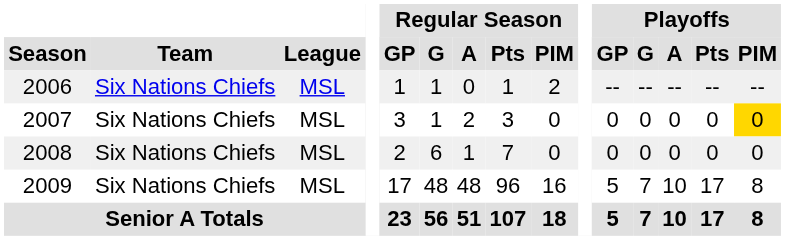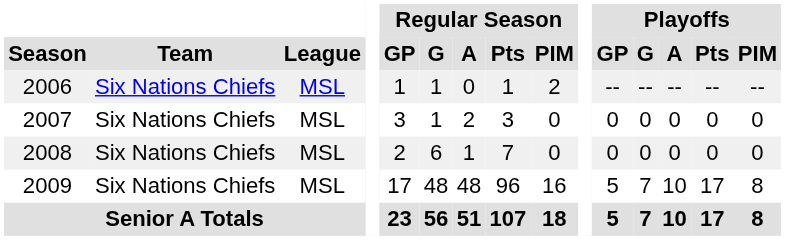(757, 119) gold background -> (757, 119) no background
